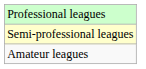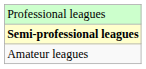(70, 34) normal -> (73, 34) bold
